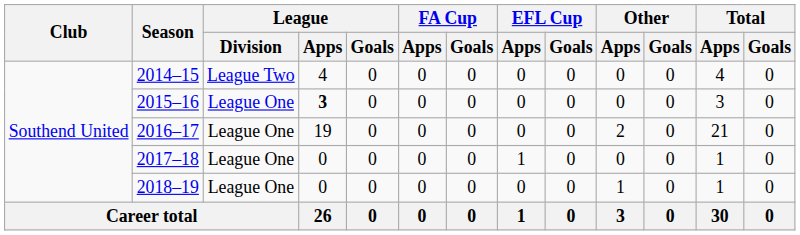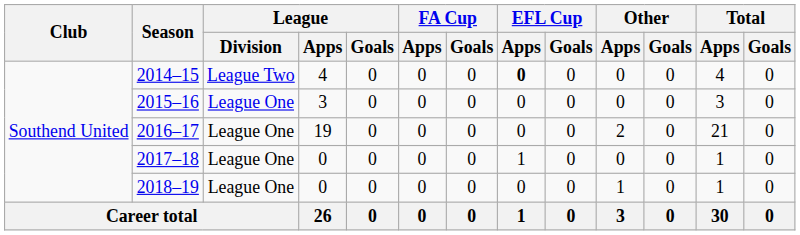(521, 74) normal -> (521, 74) bold
(323, 103) bold -> (323, 103) normal
